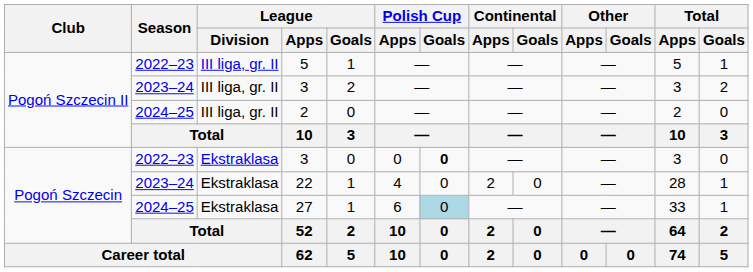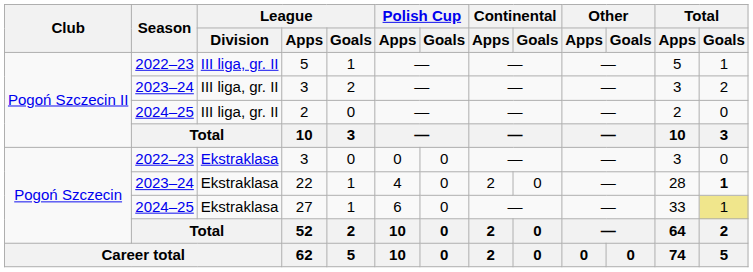(444, 159) bold -> (444, 159) normal
(724, 183) normal -> (724, 183) bold
(444, 207) lightblue background -> (444, 207) no background
(724, 207) no background -> (724, 207) khaki background
